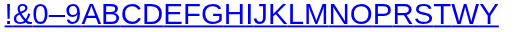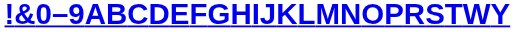(252, 14) normal -> (257, 14) bold
